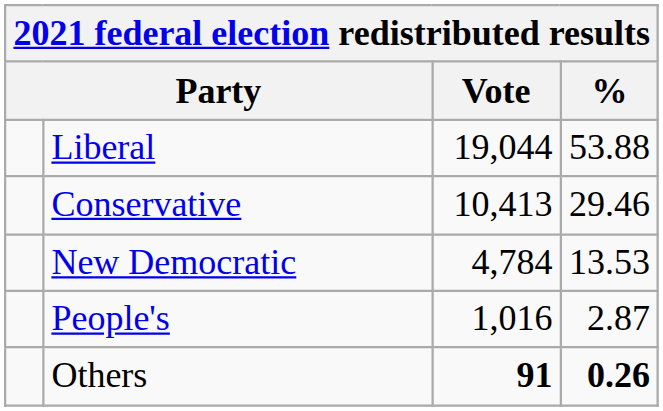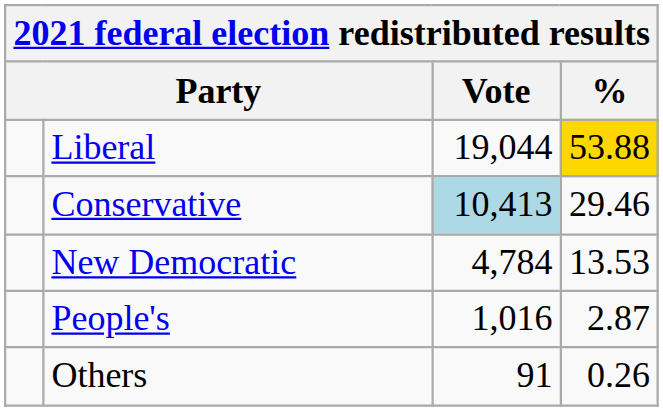(610, 147) no background -> (610, 147) gold background
(503, 204) no background -> (503, 204) lightblue background
(534, 375) bold -> (534, 375) normal
(619, 375) bold -> (619, 375) normal
